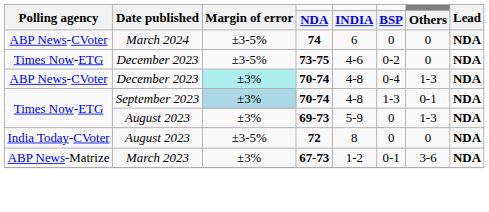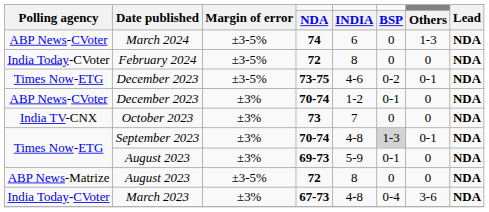(428, 40) 0 -> (428, 40) 1-3
+ row: (157, 59)
(428, 59) 0 -> (428, 79) 0-1
(249, 79) paleturquoise background -> (249, 98) no background
(354, 79) 4-8 -> (354, 98) 1-2
(391, 79) 0-4 -> (391, 98) 0-1
(428, 79) 1-3 -> (428, 98) 0
+ row: (157, 118)
(249, 98) lightblue background -> (249, 138) no background
(391, 98) no background -> (391, 138) lightgrey background
(391, 118) 0 -> (391, 157) 0-1
(428, 118) 1-3 -> (428, 157) 0
(59, 138) India Today-CVoter -> (59, 177) ABP News-Matrize
(59, 157) ABP News-Matrize -> (59, 196) India Today-CVoter
(354, 157) 1-2 -> (354, 196) 4-8
(391, 157) 0-1 -> (391, 196) 0-4
